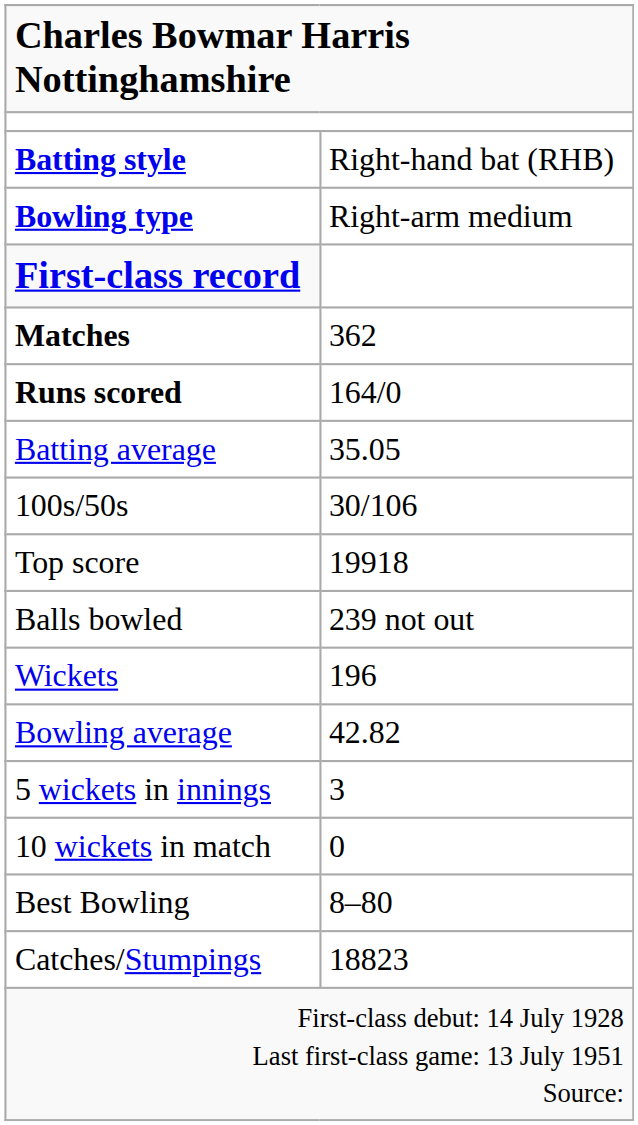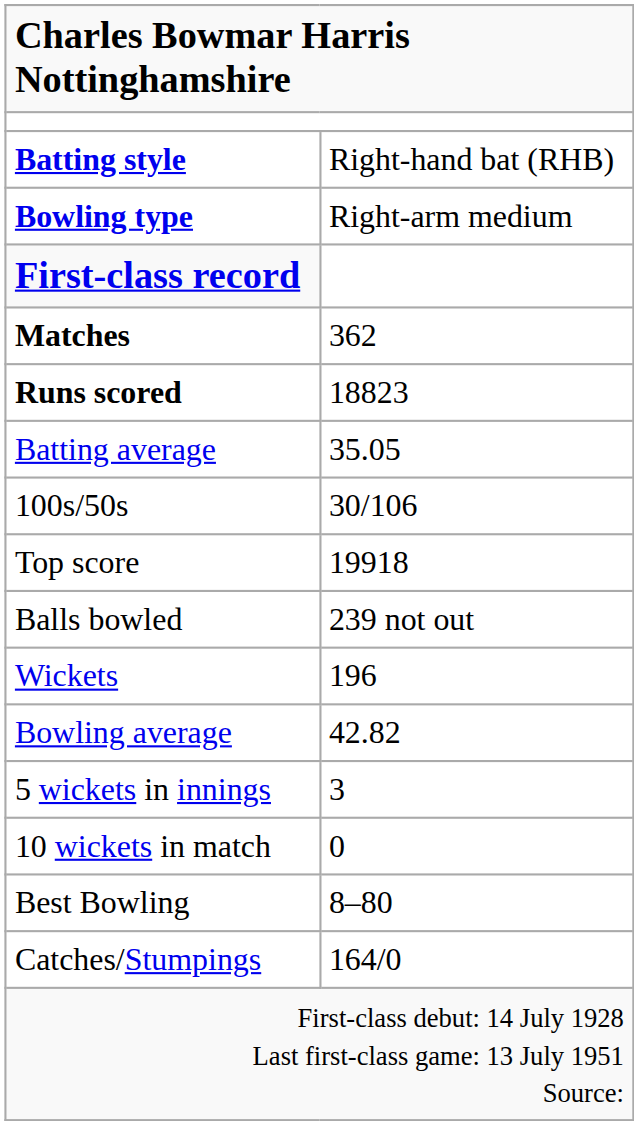(365, 391) 164/0 -> (369, 391) 18823
(369, 958) 18823 -> (365, 958) 164/0
